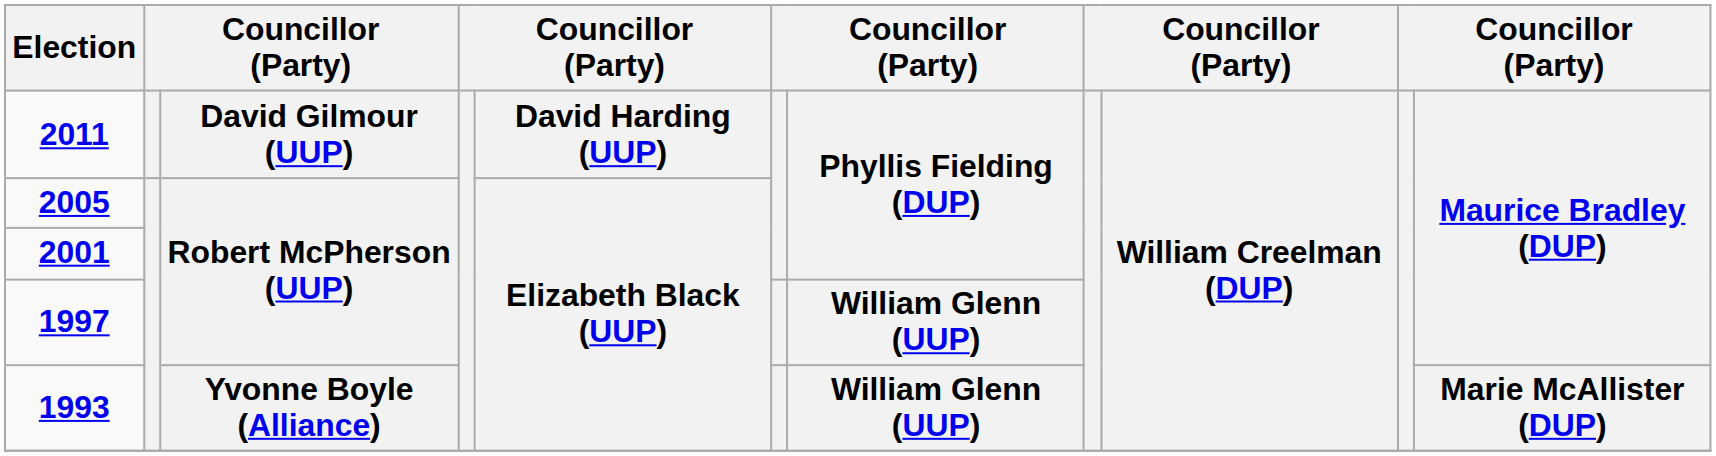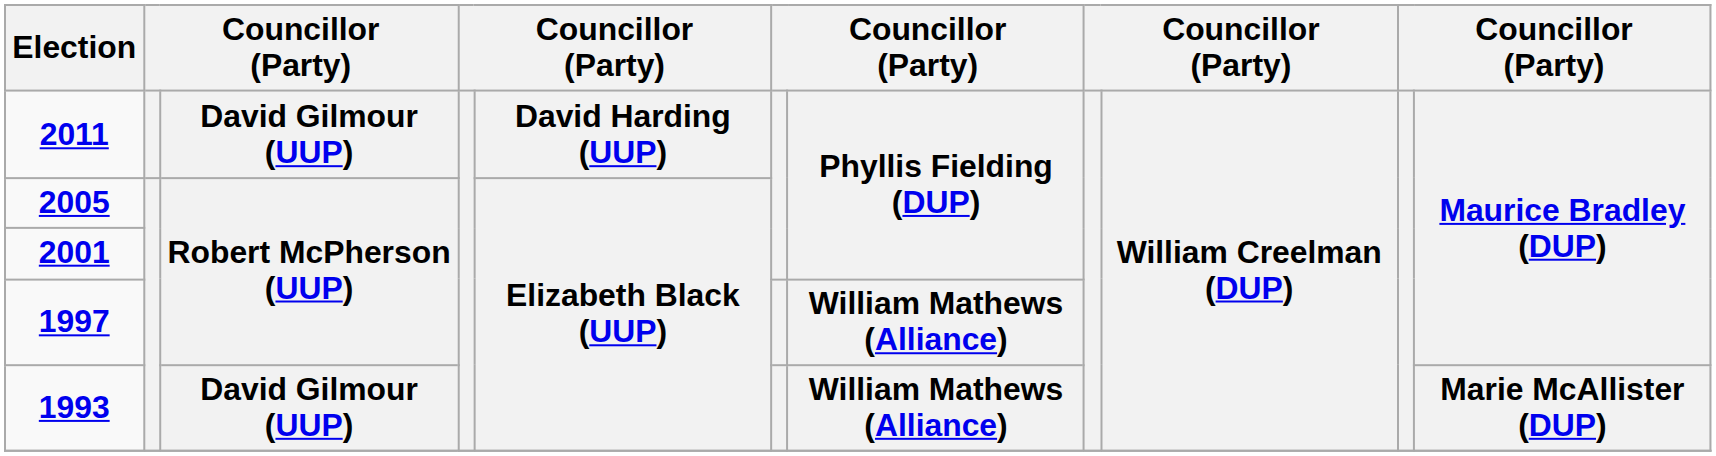(936, 321) William Glenn (UUP) -> (936, 321) William Mathews (Alliance)
(309, 407) Yvonne Boyle (Alliance) -> (309, 407) David Gilmour (UUP)
(936, 407) William Glenn (UUP) -> (936, 407) William Mathews (Alliance)
